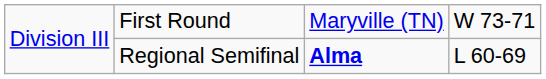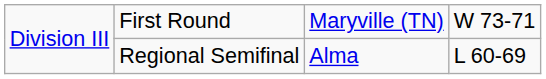(336, 55) bold -> (334, 55) normal
